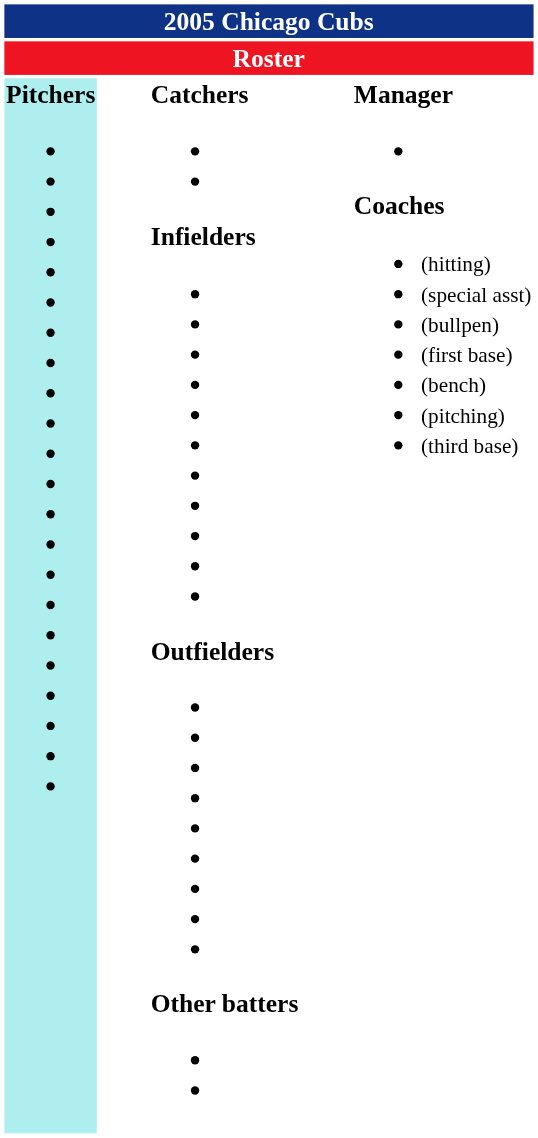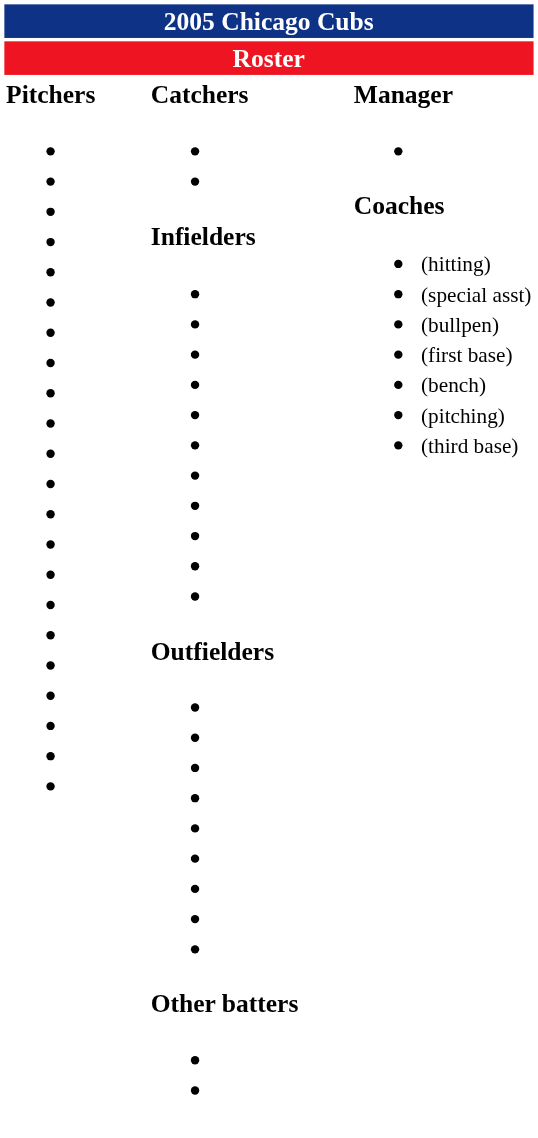(51, 440) paleturquoise background -> (51, 440) no background
